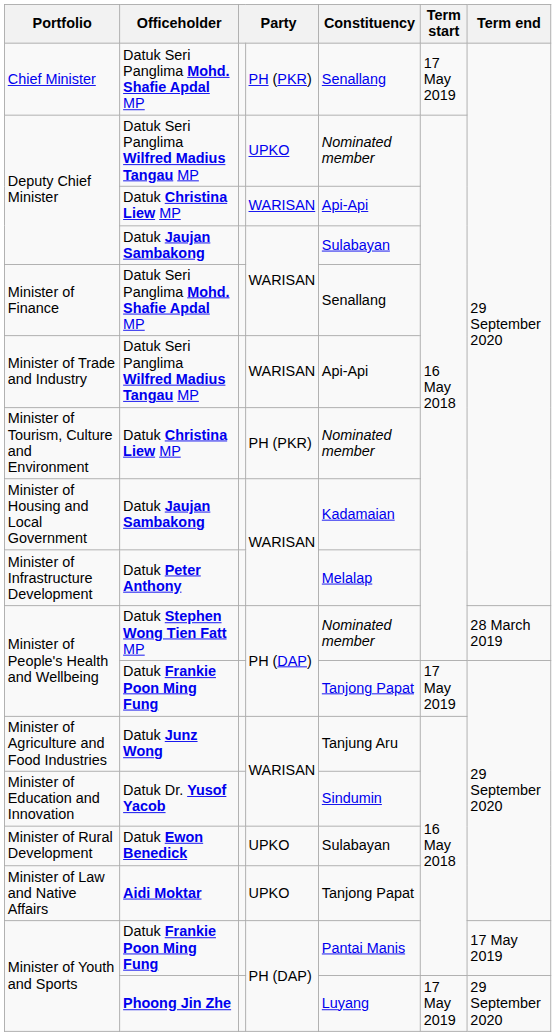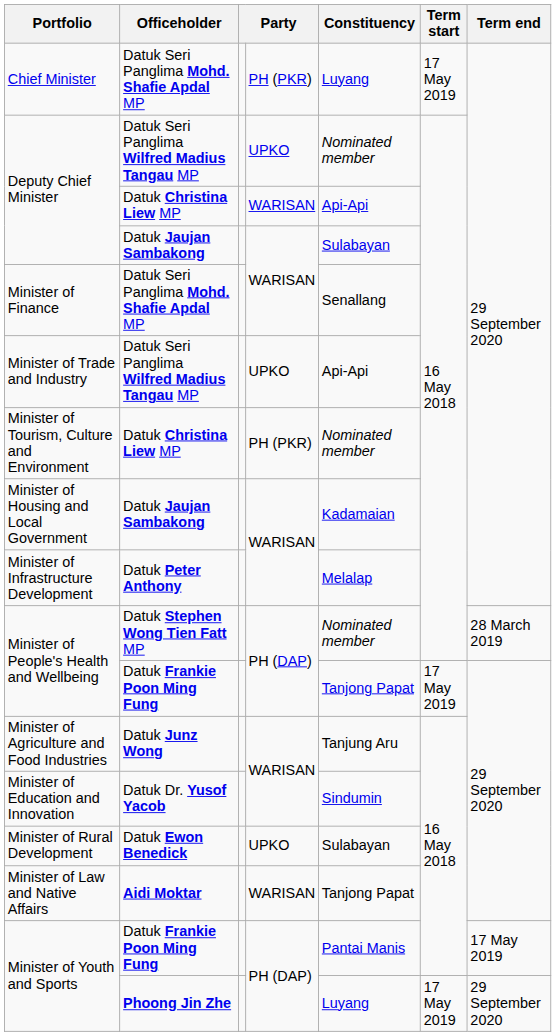(354, 79) Senallang -> (345, 79) Luyang
(282, 371) WARISAN -> (269, 371) UPKO
(269, 893) UPKO -> (282, 893) WARISAN
